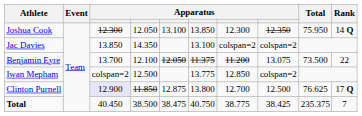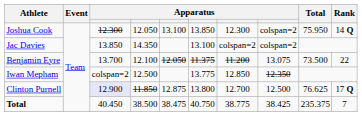(278, 30) 12.350 -> (278, 30) colspan=2
(278, 75) colspan=2 -> (278, 75) 12.350
